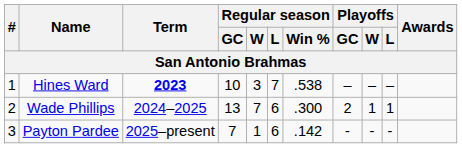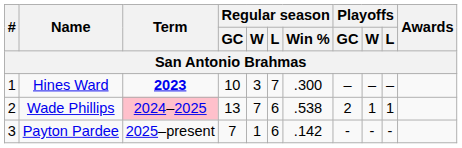(308, 85) .538 -> (308, 85) .300
(170, 108) no background -> (170, 108) pink background
(308, 108) .300 -> (308, 108) .538
